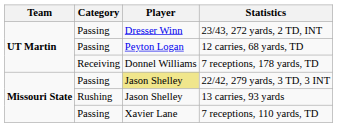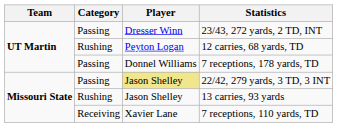(93, 46) Passing -> (95, 46) Rushing
(99, 63) Receiving -> (93, 63) Passing
(93, 113) Passing -> (99, 113) Receiving
